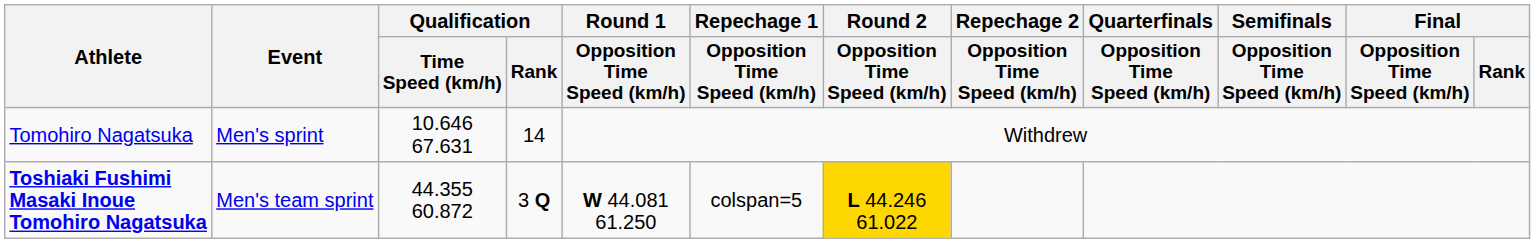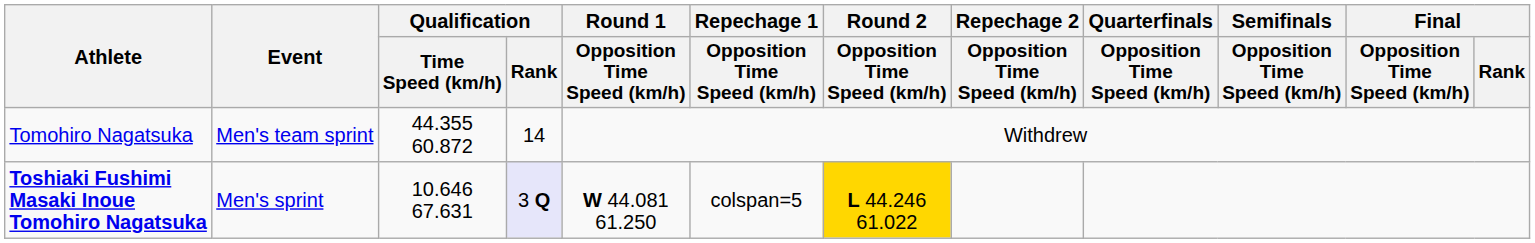(270, 135) Men's sprint -> (295, 135) Men's team sprint
(442, 135) 10.646 67.631 -> (442, 135) 44.355 60.872
(295, 200) Men's team sprint -> (270, 200) Men's sprint
(442, 200) 44.355 60.872 -> (442, 200) 10.646 67.631
(534, 200) no background -> (534, 200) lavender background
